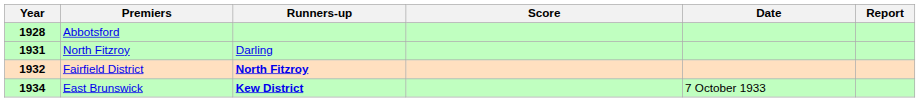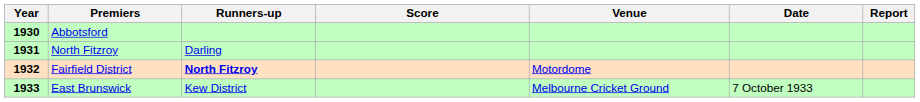+ column: (629, 13)
(32, 32) 1928 -> (26, 32) 1930
(32, 87) 1934 -> (26, 87) 1933
(270, 87) bold -> (216, 87) normal
